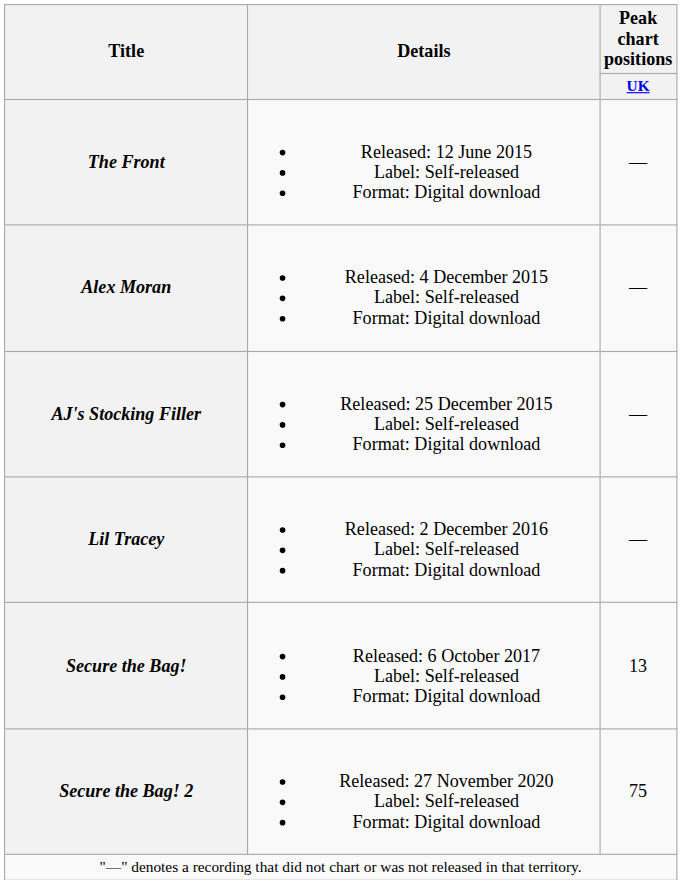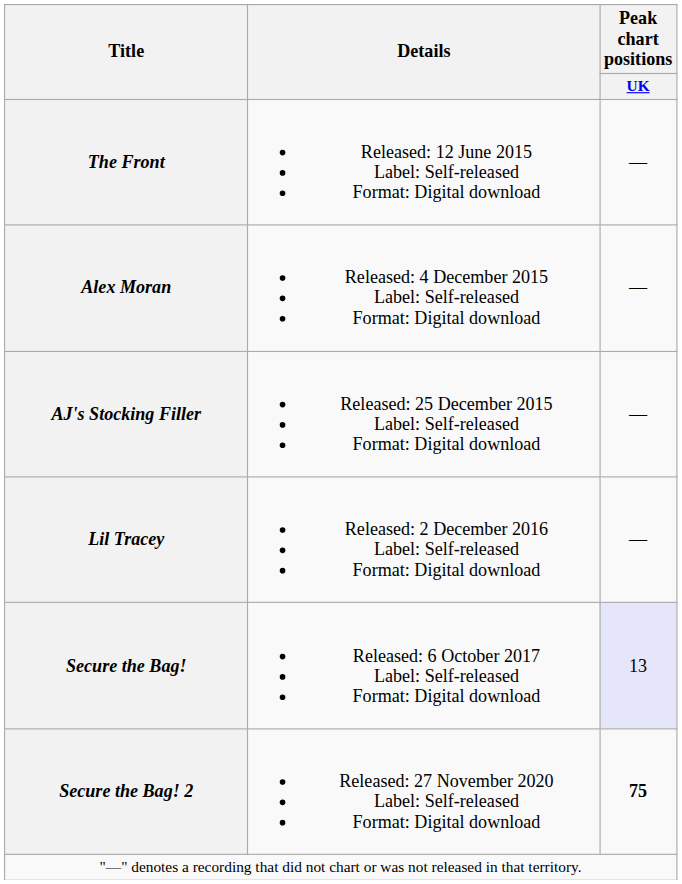(638, 665) no background -> (638, 665) lavender background
(638, 791) normal -> (638, 791) bold
